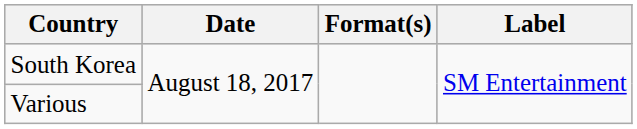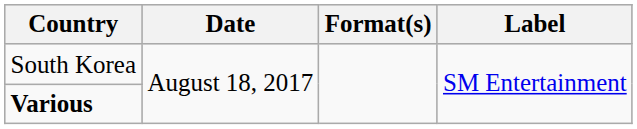(49, 103) normal -> (52, 103) bold
